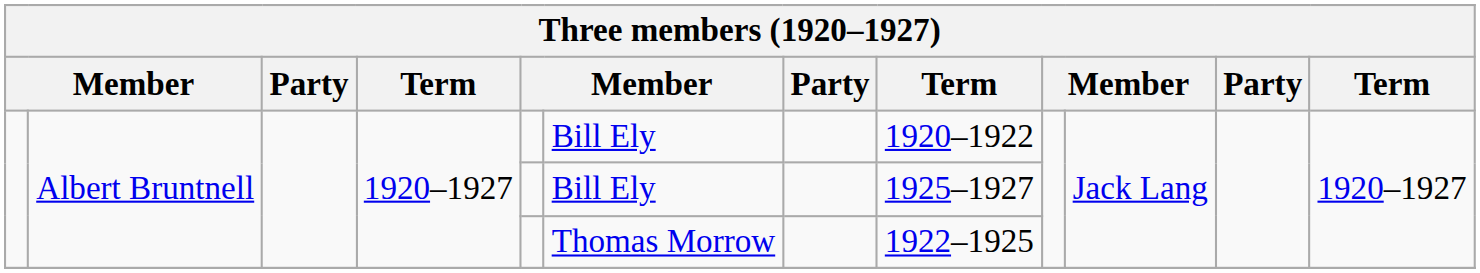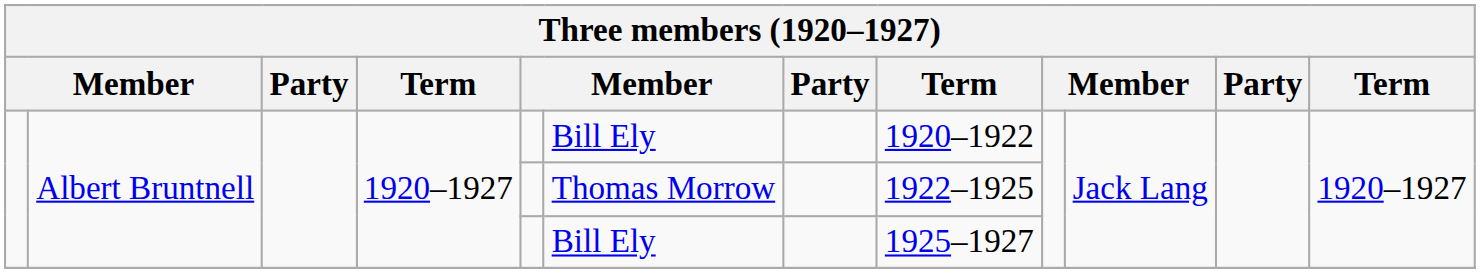(604, 188) Bill Ely -> (663, 188) Thomas Morrow
(959, 188) 1925–1927 -> (959, 188) 1922–1925
(663, 240) Thomas Morrow -> (604, 240) Bill Ely
(959, 240) 1922–1925 -> (959, 240) 1925–1927
